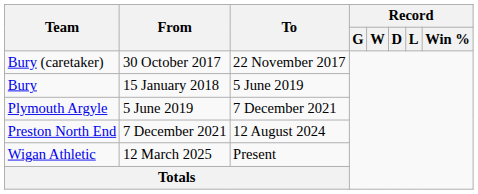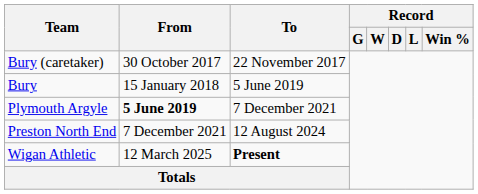(158, 108) normal -> (160, 108) bold
(255, 154) normal -> (256, 154) bold
